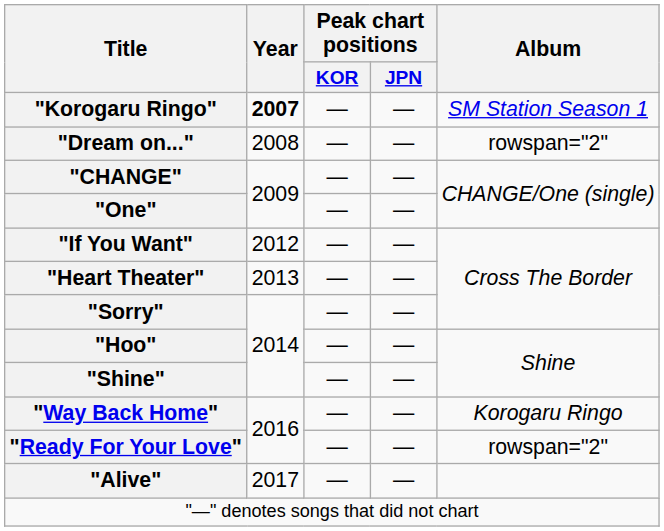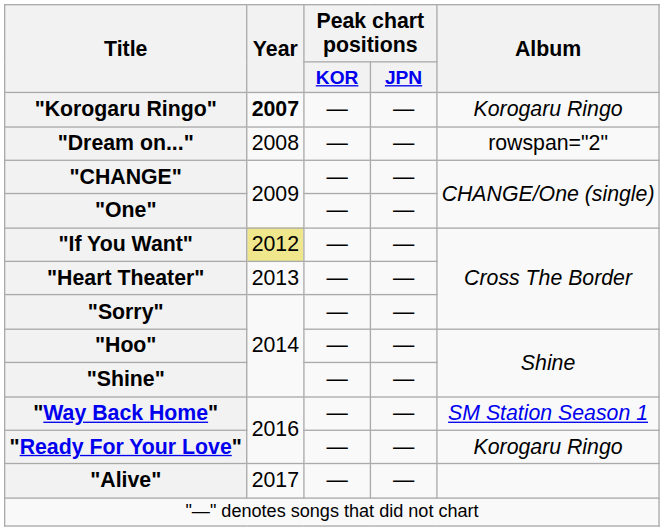(548, 109) SM Station Season 1 -> (548, 109) Korogaru Ringo
(275, 244) no background -> (275, 244) khaki background
(548, 413) Korogaru Ringo -> (548, 413) SM Station Season 1
(548, 446) rowspan="2" -> (548, 446) Korogaru Ringo
